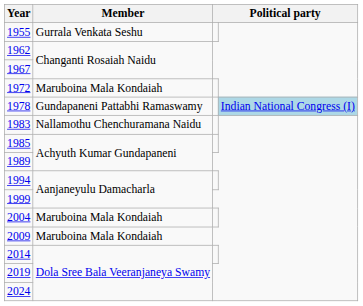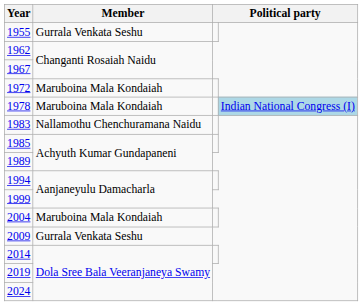(119, 106) Gundapaneni Pattabhi Ramaswamy -> (99, 106) Maruboina Mala Kondaiah
(99, 236) Maruboina Mala Kondaiah -> (89, 236) Gurrala Venkata Seshu
